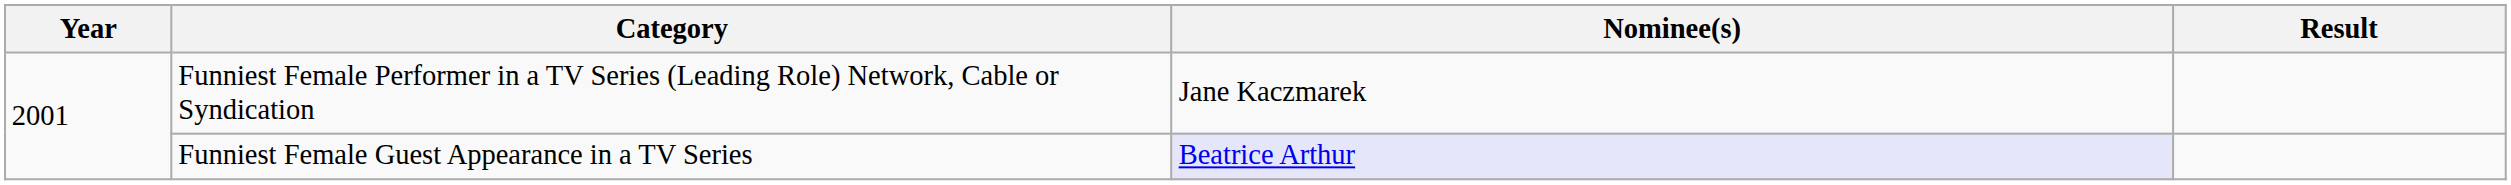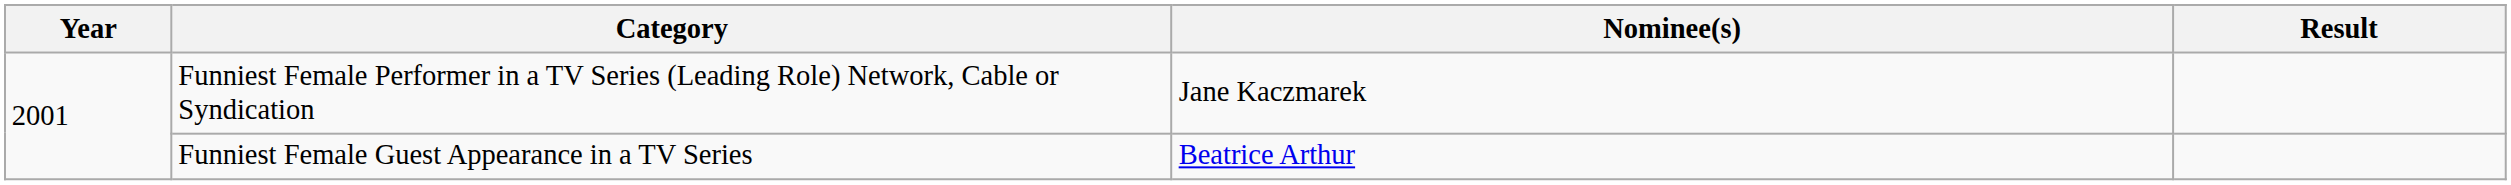(1267, 156) lavender background -> (1267, 156) no background
